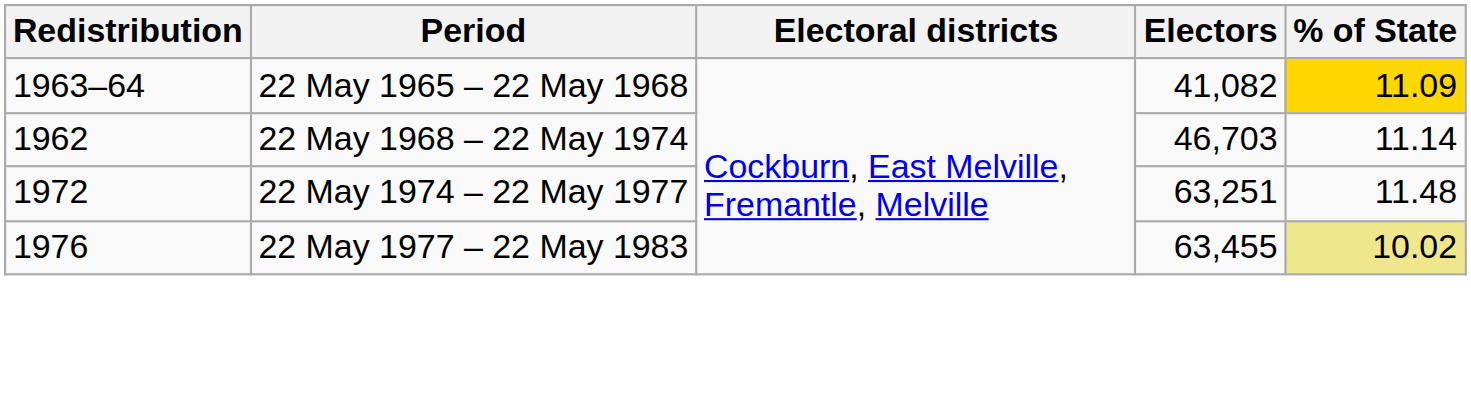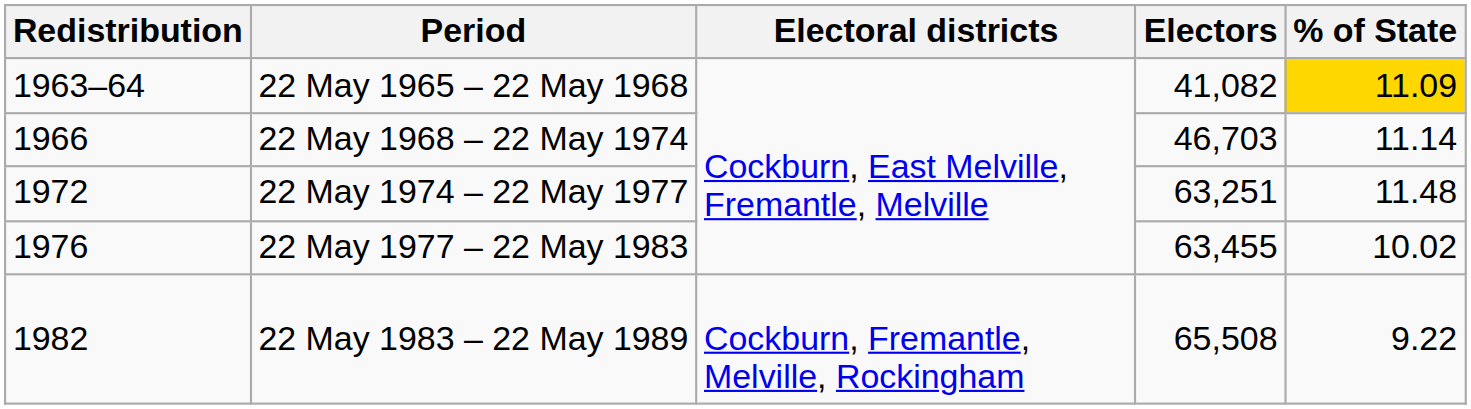(51, 138) 1962 -> (51, 138) 1966
(1415, 246) khaki background -> (1415, 246) no background
+ row: (473, 338)
